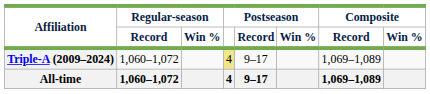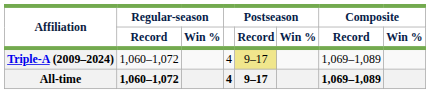(229, 59) khaki background -> (229, 59) no background
(256, 59) no background -> (256, 59) khaki background
